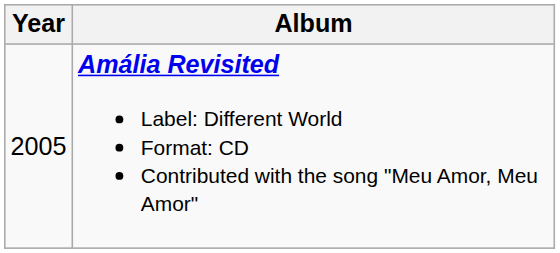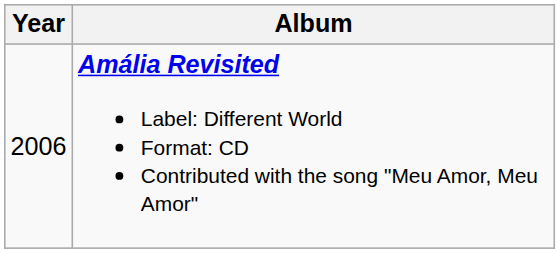(39, 145) 2005 -> (39, 145) 2006
